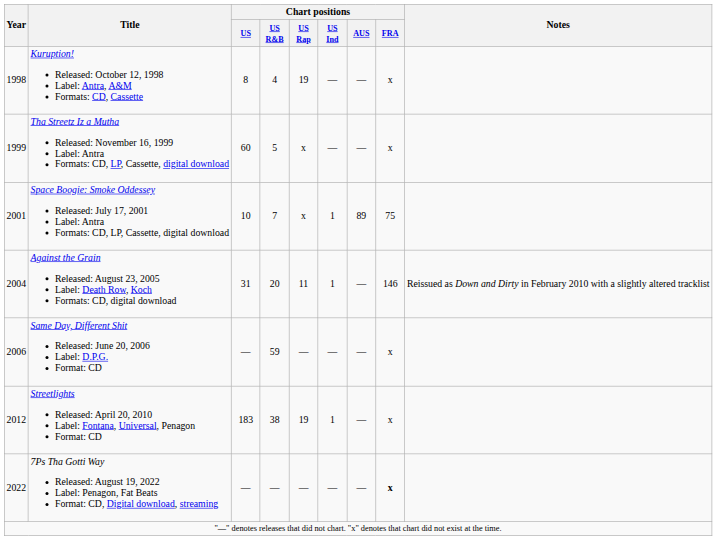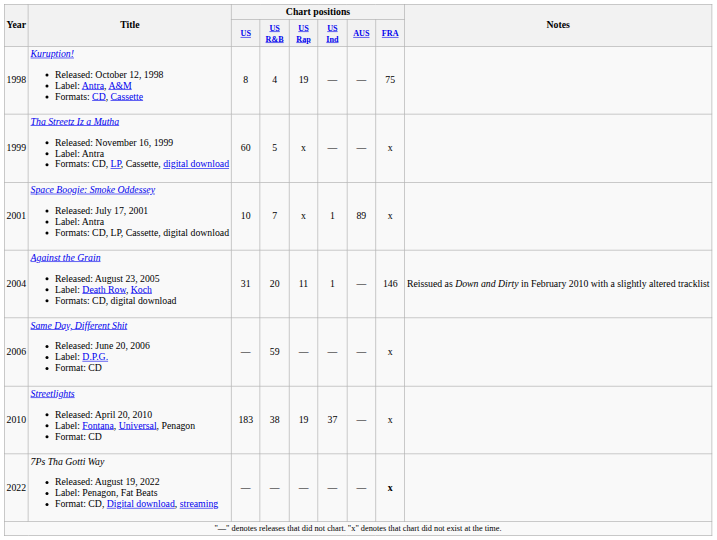(390, 80) x -> (390, 80) 75
(390, 216) 75 -> (390, 216) x
(16, 420) 2012 -> (16, 420) 2010
(332, 420) 1 -> (332, 420) 37
